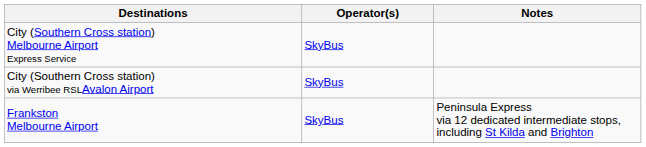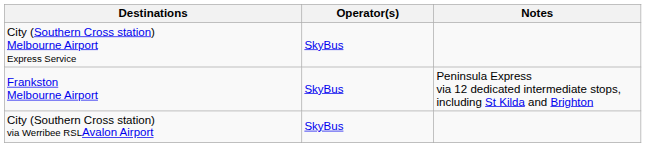rows swapped: (81, 82) <-> (52, 120)
